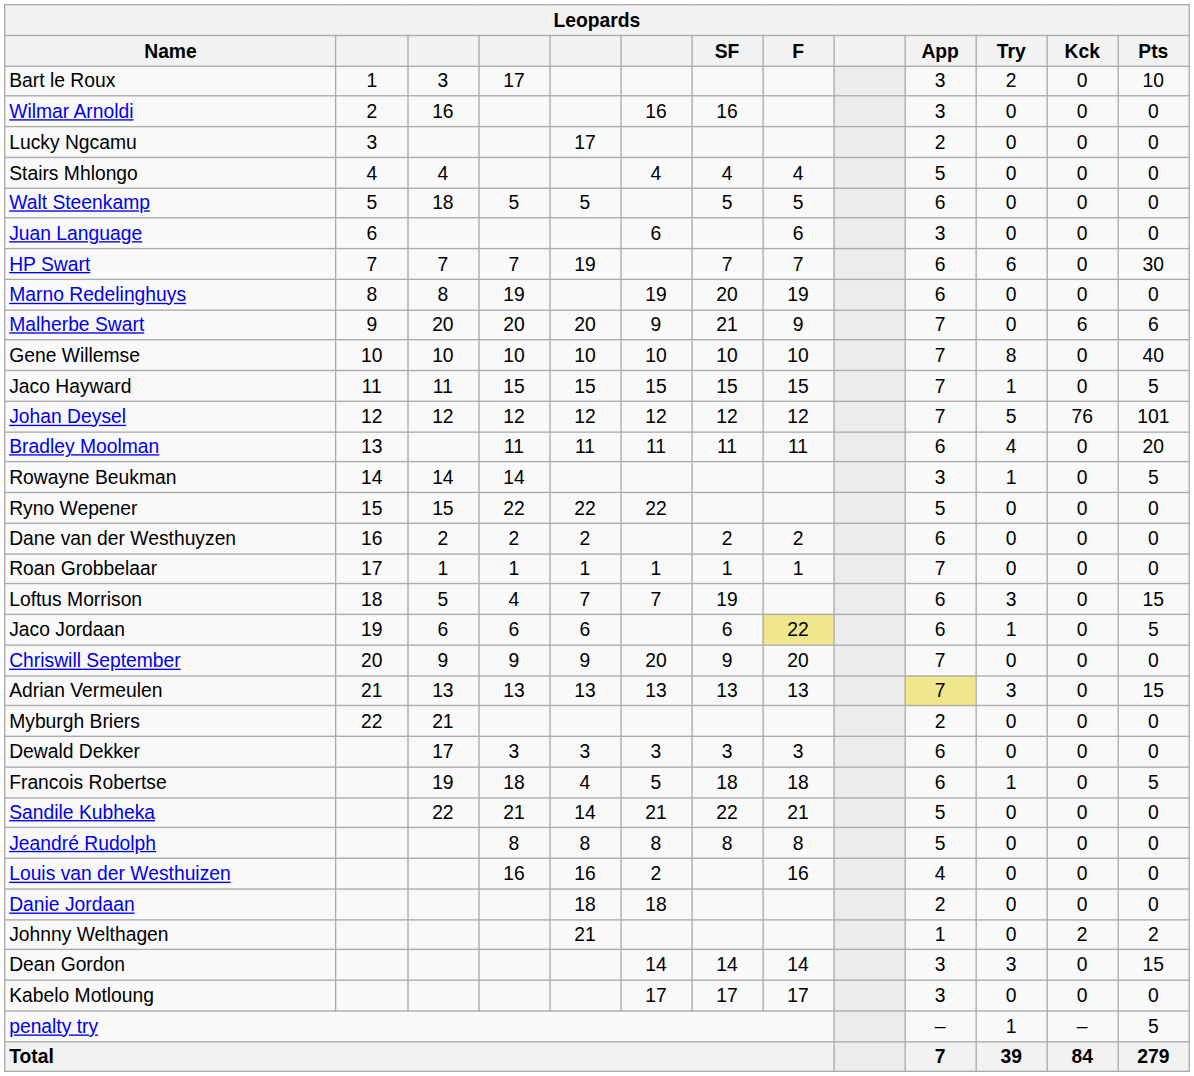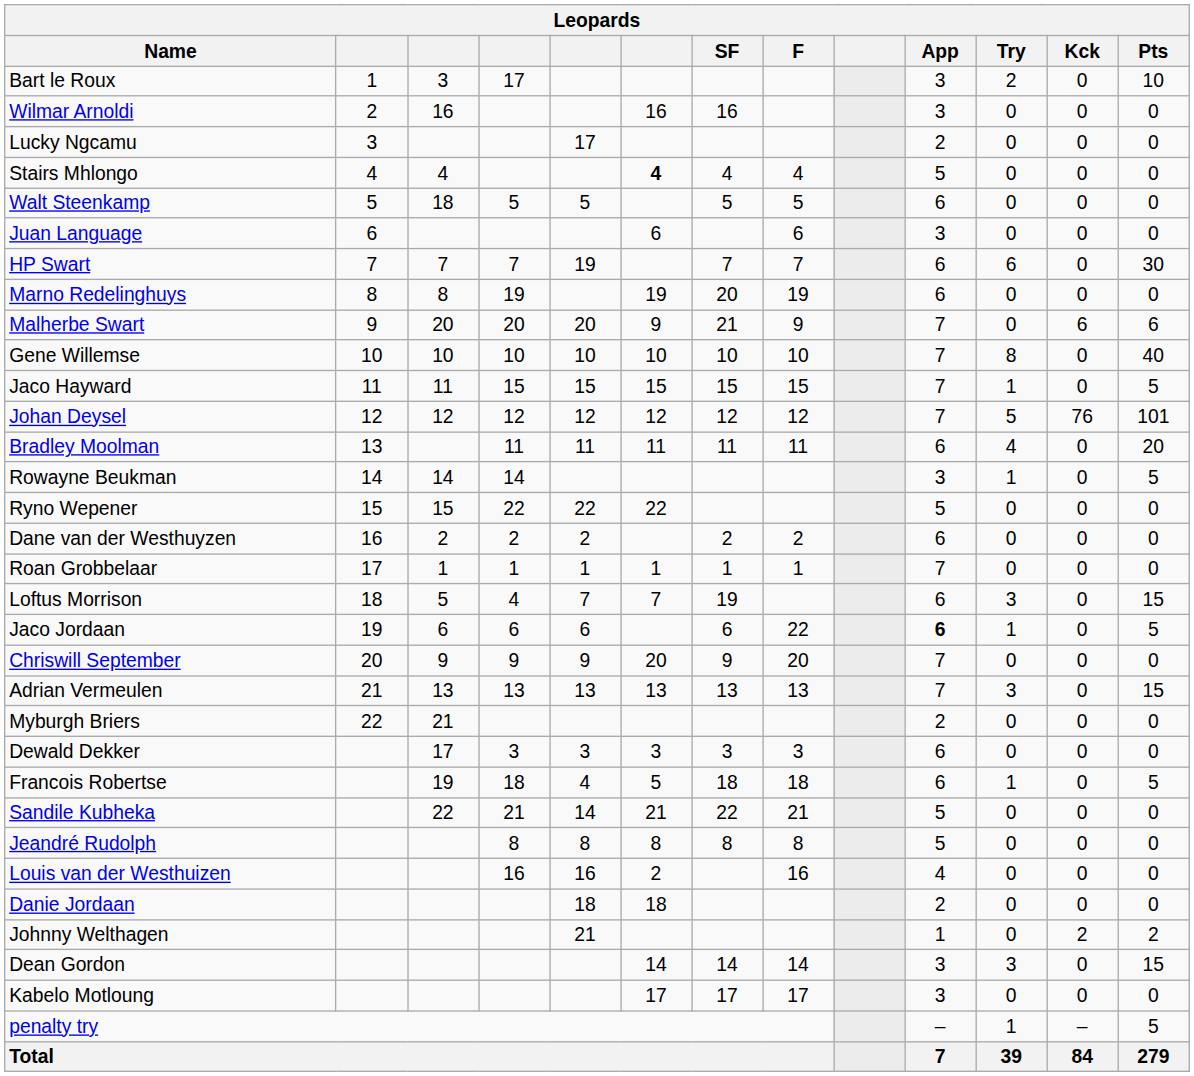(656, 173) normal -> (656, 173) bold
(798, 630) khaki background -> (798, 630) no background
(940, 630) normal -> (940, 630) bold
(940, 691) khaki background -> (940, 691) no background
